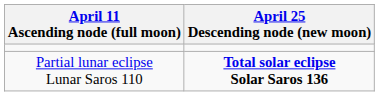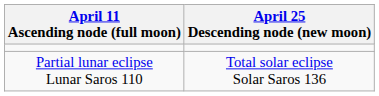(279, 71) bold -> (279, 71) normal
